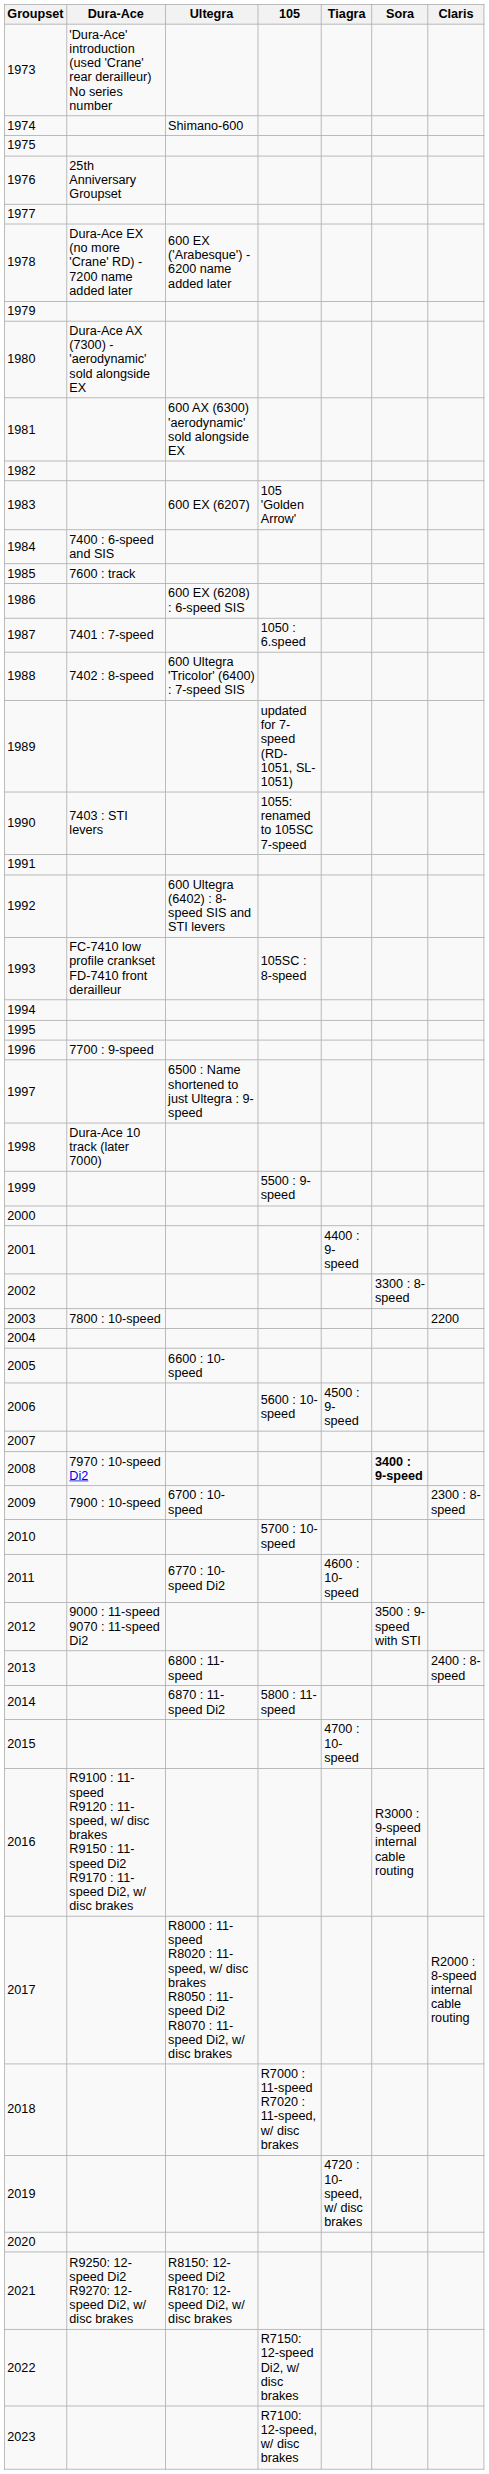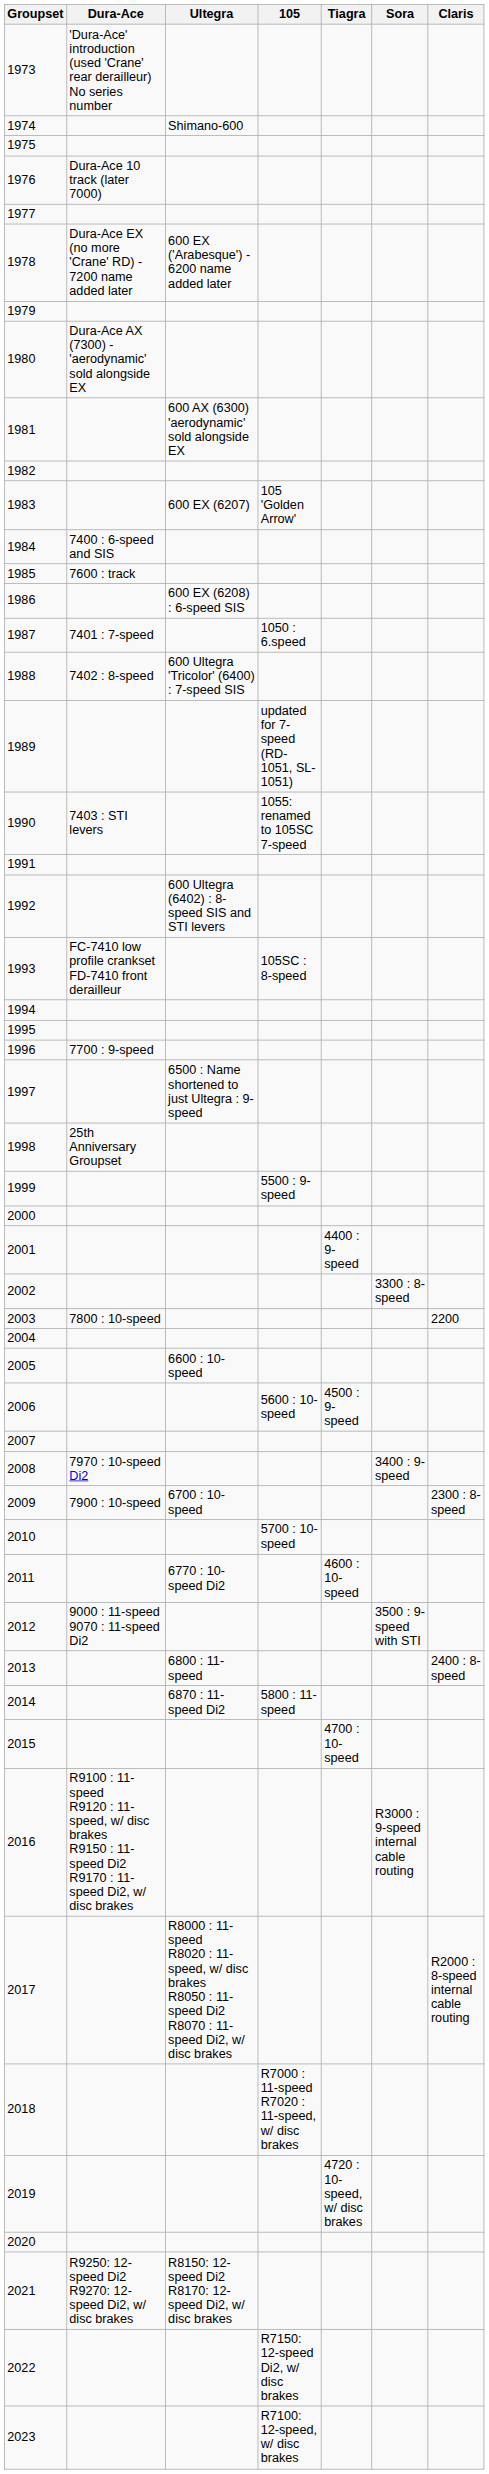(103, 180) 25th Anniversary Groupset -> (105, 180) Dura-Ace 10 track (later 7000)
(105, 1147) Dura-Ace 10 track (later 7000) -> (103, 1147) 25th Anniversary Groupset
(399, 1468) bold -> (400, 1468) normal
